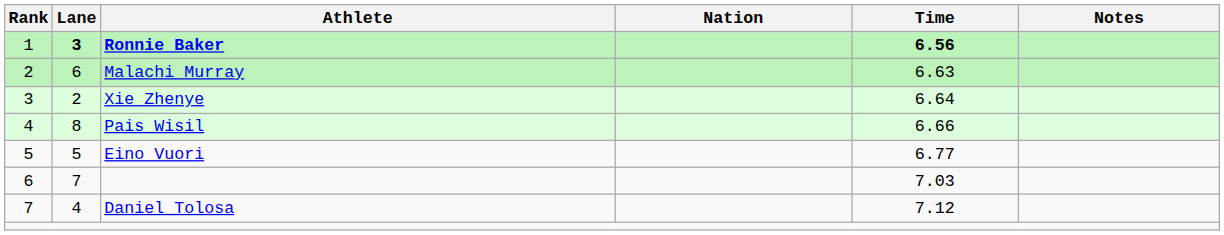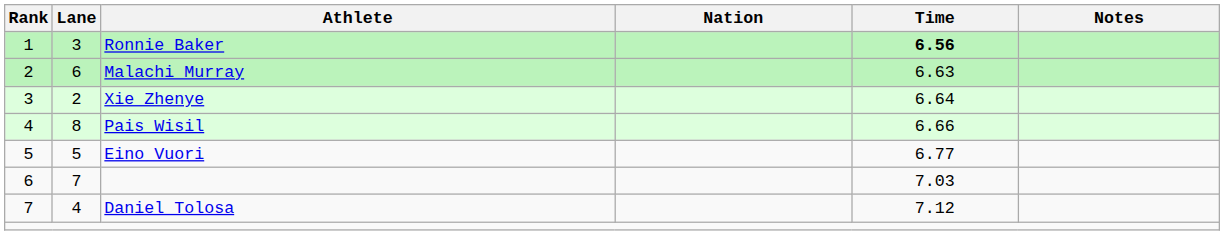(76, 45) bold -> (76, 45) normal
(164, 45) bold -> (164, 45) normal
